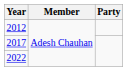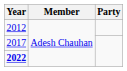(16, 58) normal -> (16, 58) bold
